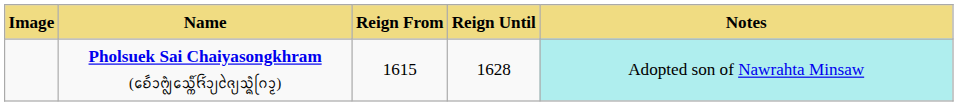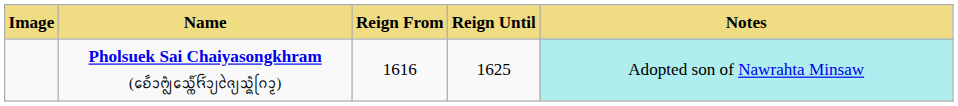(400, 70) 1615 -> (400, 70) 1616
(494, 70) 1628 -> (494, 70) 1625
